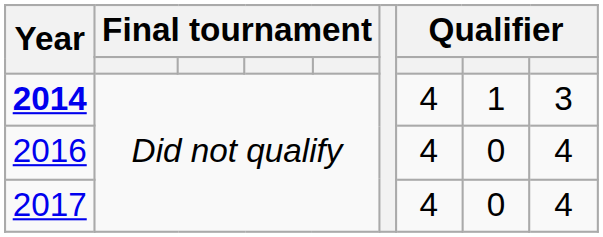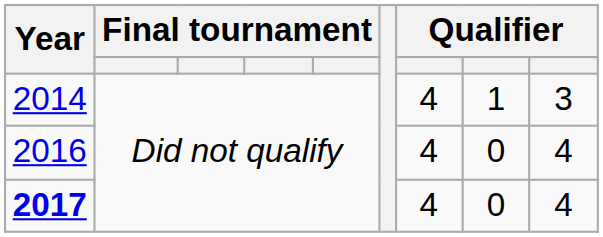(50, 99) bold -> (50, 99) normal
(50, 204) normal -> (50, 204) bold
